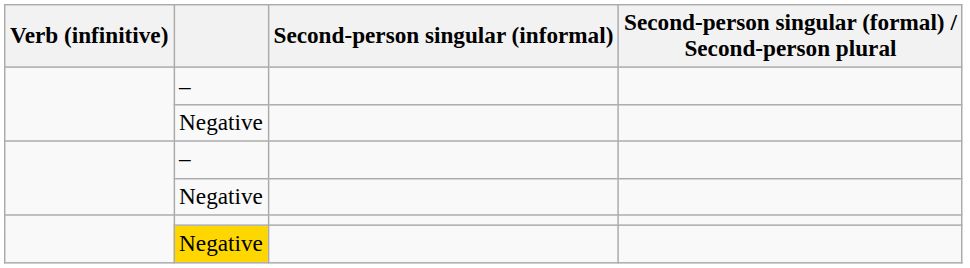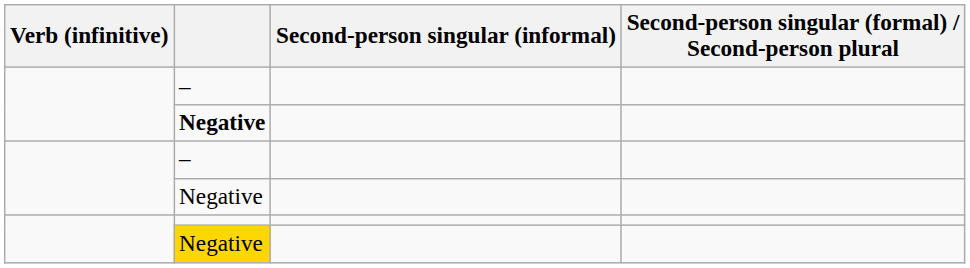(221, 122) normal -> (222, 122) bold
